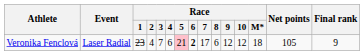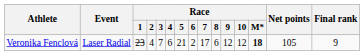(182, 43) pink background -> (182, 43) no background
(193, 43) bold -> (193, 43) normal
(257, 43) normal -> (257, 43) bold
